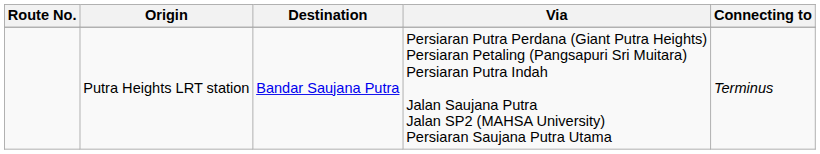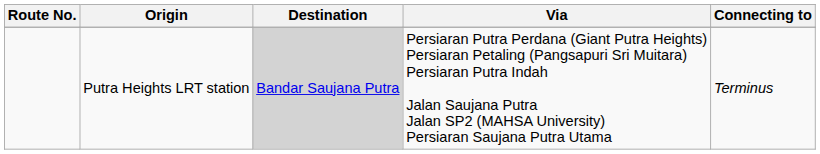(328, 88) no background -> (328, 88) lightgrey background
